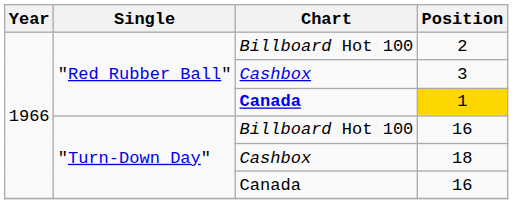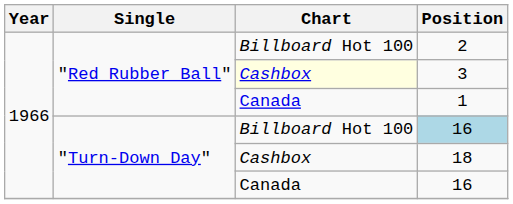(275, 74) no background -> (275, 74) lightyellow background
(270, 102) bold -> (270, 102) normal
(462, 102) gold background -> (462, 102) no background
(462, 130) no background -> (462, 130) lightblue background
